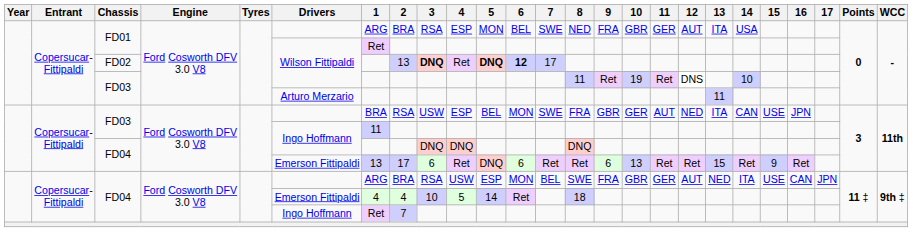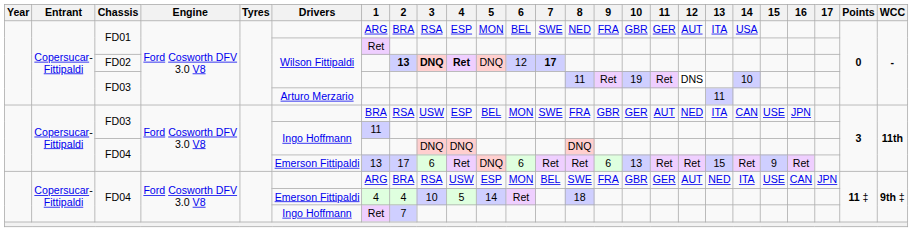(403, 63) normal -> (403, 63) bold
(461, 63) normal -> (461, 63) bold
(491, 63) bold -> (491, 63) normal
(521, 63) bold -> (521, 63) normal
(550, 63) normal -> (550, 63) bold
